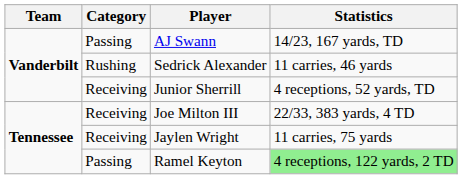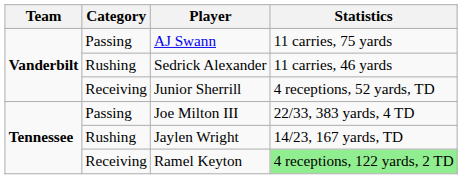(338, 40) 14/23, 167 yards, TD -> (333, 40) 11 carries, 75 yards
(116, 113) Receiving -> (109, 113) Passing
(116, 137) Receiving -> (111, 137) Rushing
(333, 137) 11 carries, 75 yards -> (338, 137) 14/23, 167 yards, TD
(109, 161) Passing -> (116, 161) Receiving
